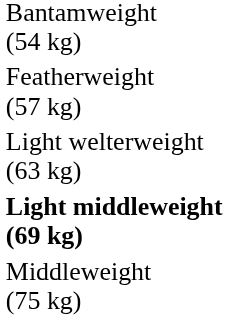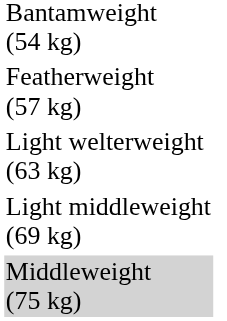(114, 221) bold -> (108, 221) normal
(79, 285) no background -> (79, 285) lightgrey background
